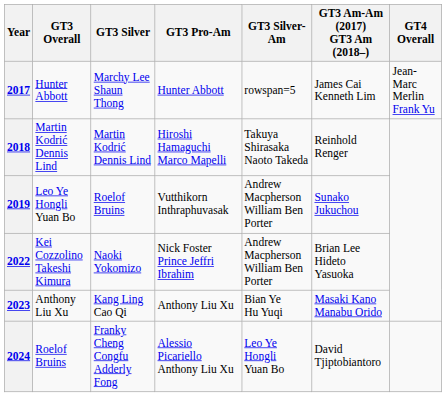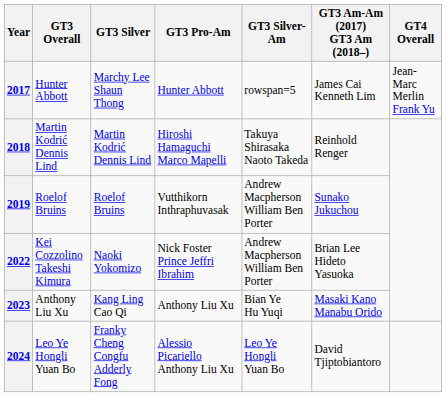(55, 204) Leo Ye Hongli Yuan Bo -> (51, 204) Roelof Bruins
(51, 356) Roelof Bruins -> (55, 356) Leo Ye Hongli Yuan Bo
